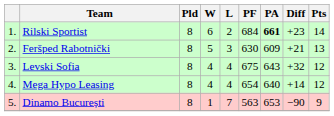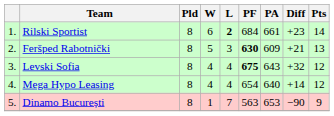(229, 31) normal -> (229, 31) bold
(272, 31) bold -> (272, 31) normal
(250, 48) normal -> (250, 48) bold
(250, 66) normal -> (250, 66) bold
